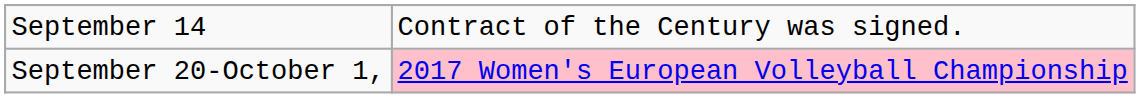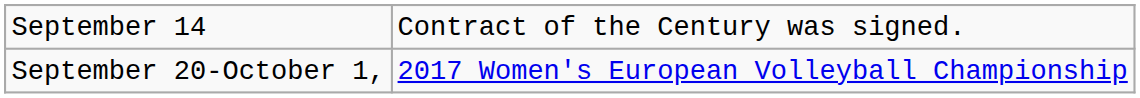(763, 71) pink background -> (763, 71) no background
